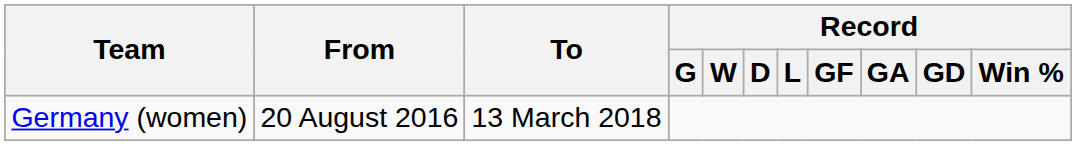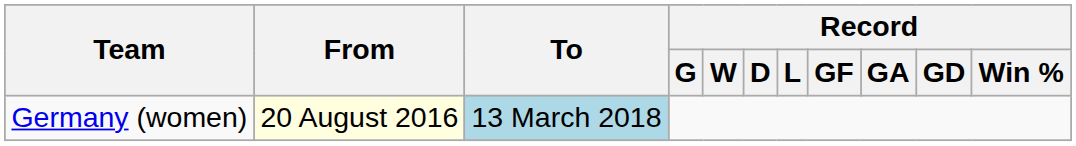(359, 117) no background -> (359, 117) lightyellow background
(566, 117) no background -> (566, 117) lightblue background
